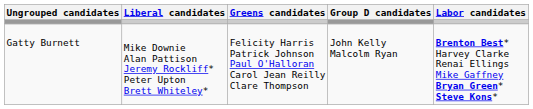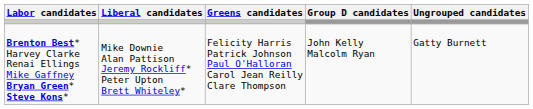columns swapped: (481, 12) <-> (63, 12)
